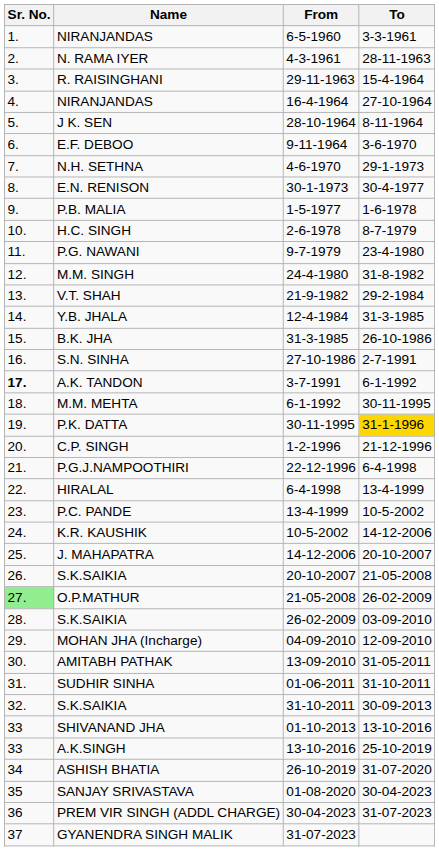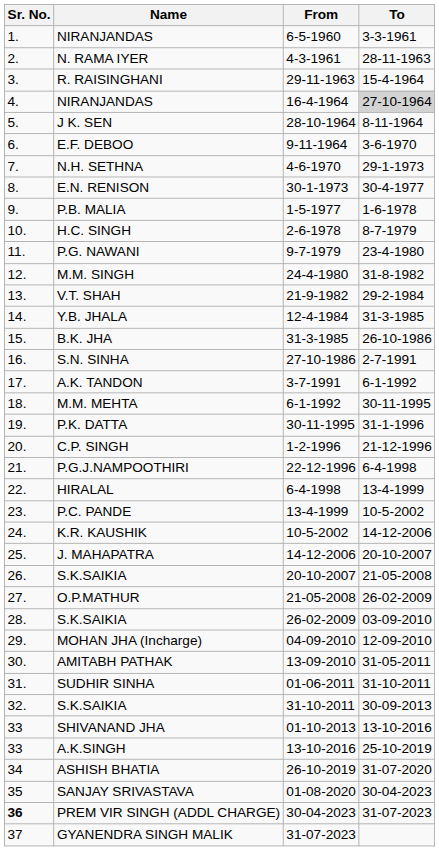(397, 101) no background -> (397, 101) lightgrey background
(17, 381) bold -> (17, 381) normal
(393, 425) gold background -> (393, 425) no background
(17, 597) lightgreen background -> (17, 597) no background
(15, 813) normal -> (15, 813) bold
